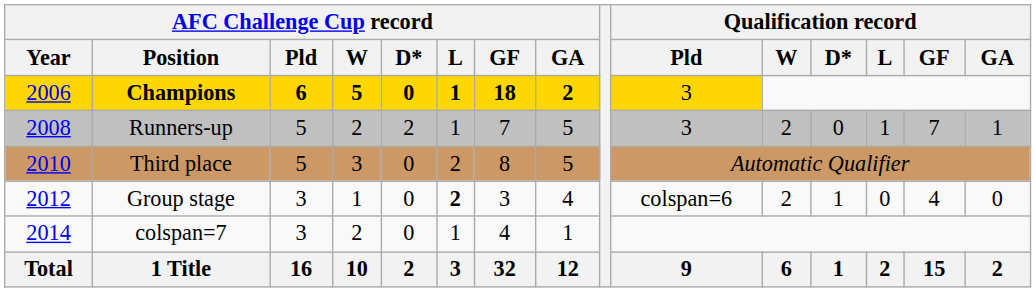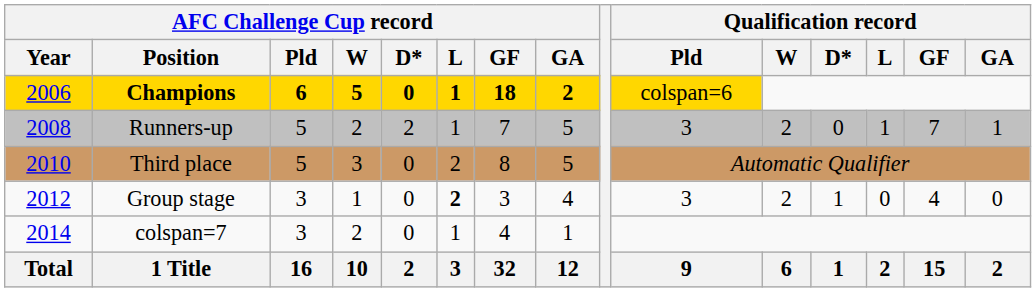(686, 92) 3 -> (686, 92) colspan=6
(686, 198) colspan=6 -> (686, 198) 3
